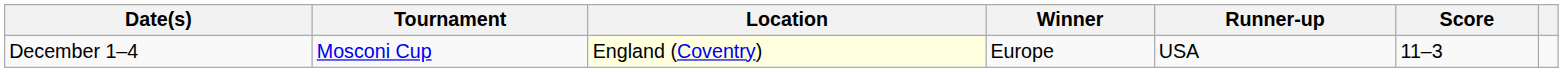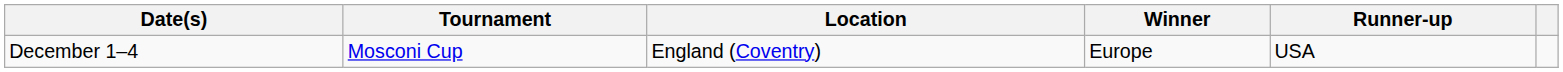- column: (1467, 20)
(677, 51) lightyellow background -> (736, 51) no background
